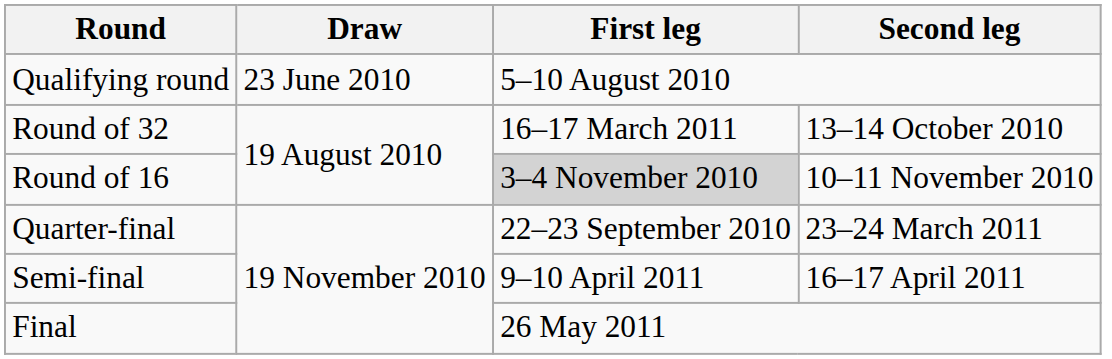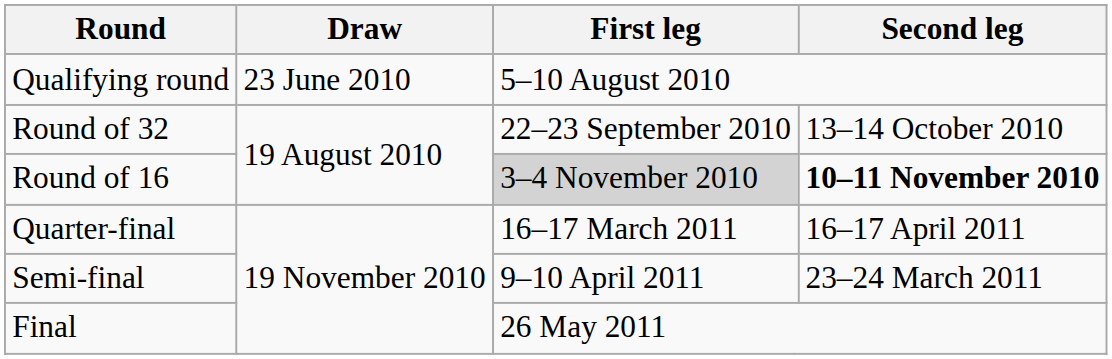(619, 128) 16–17 March 2011 -> (646, 128) 22–23 September 2010
(949, 178) normal -> (952, 178) bold
(646, 228) 22–23 September 2010 -> (619, 228) 16–17 March 2011
(924, 228) 23–24 March 2011 -> (916, 228) 16–17 April 2011
(916, 278) 16–17 April 2011 -> (924, 278) 23–24 March 2011
